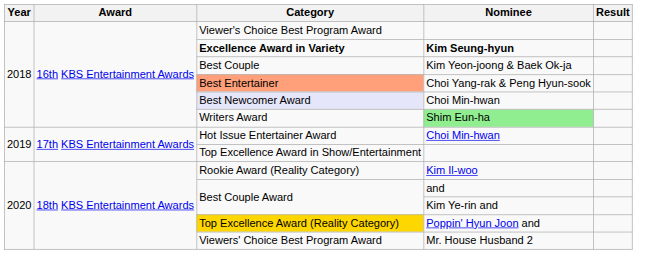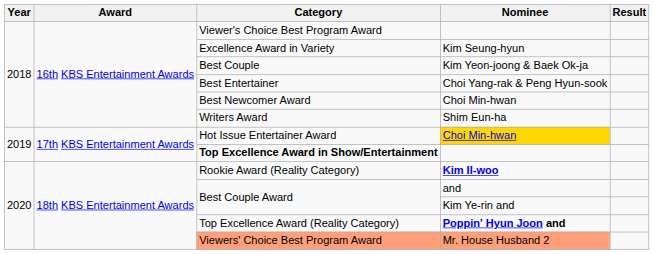(272, 48) bold -> (267, 48) normal
(470, 48) bold -> (483, 48) normal
(239, 83) lightsalmon background -> (239, 83) no background
(255, 100) lavender background -> (255, 100) no background
(458, 118) lightgreen background -> (475, 118) no background
(463, 135) no background -> (479, 135) gold background
(310, 153) normal -> (318, 153) bold
(452, 170) normal -> (471, 170) bold
(299, 223) gold background -> (299, 223) no background
(483, 223) normal -> (504, 223) bold
(291, 240) no background -> (291, 240) lightsalmon background
(480, 240) no background -> (496, 240) lightsalmon background
